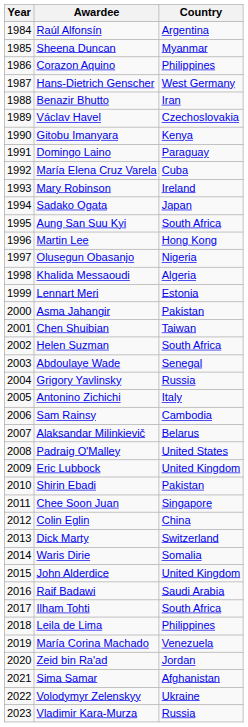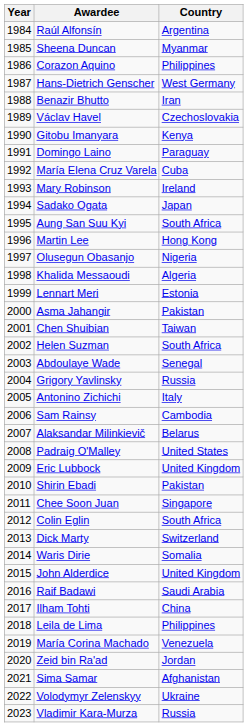(176, 521) China -> (191, 521) South Africa
(191, 608) South Africa -> (176, 608) China
